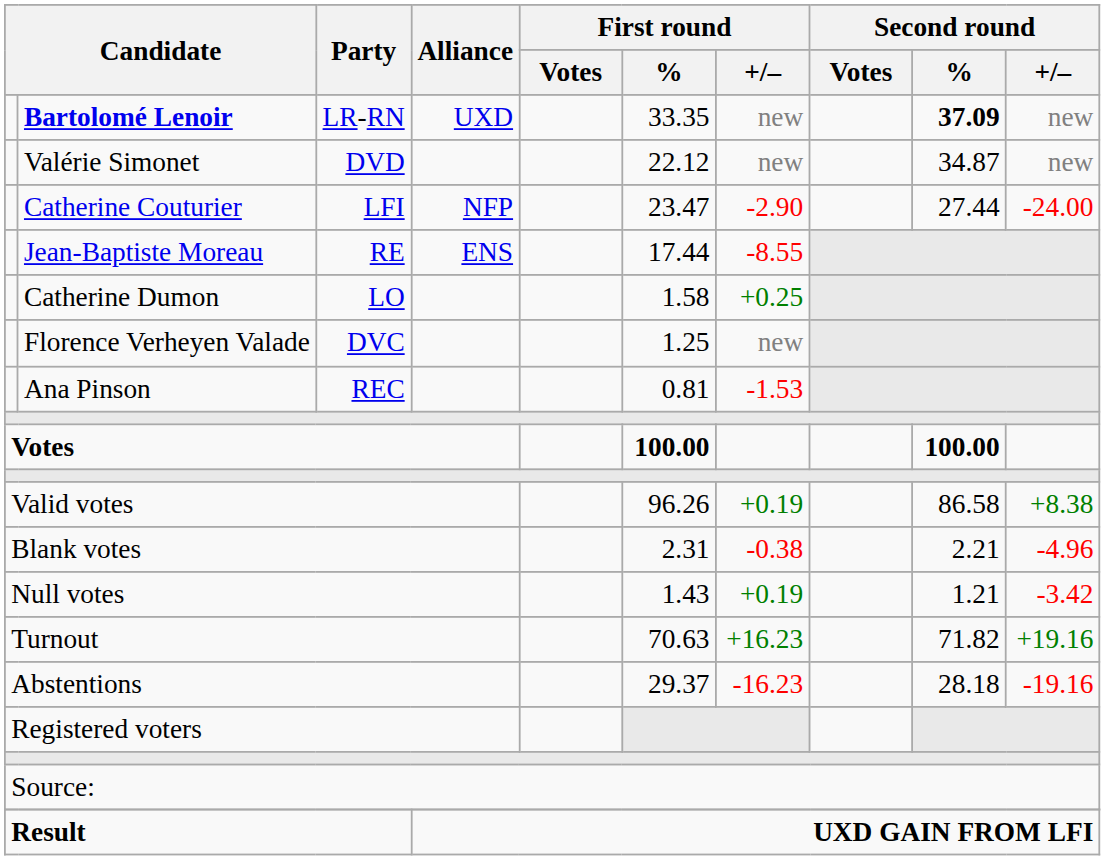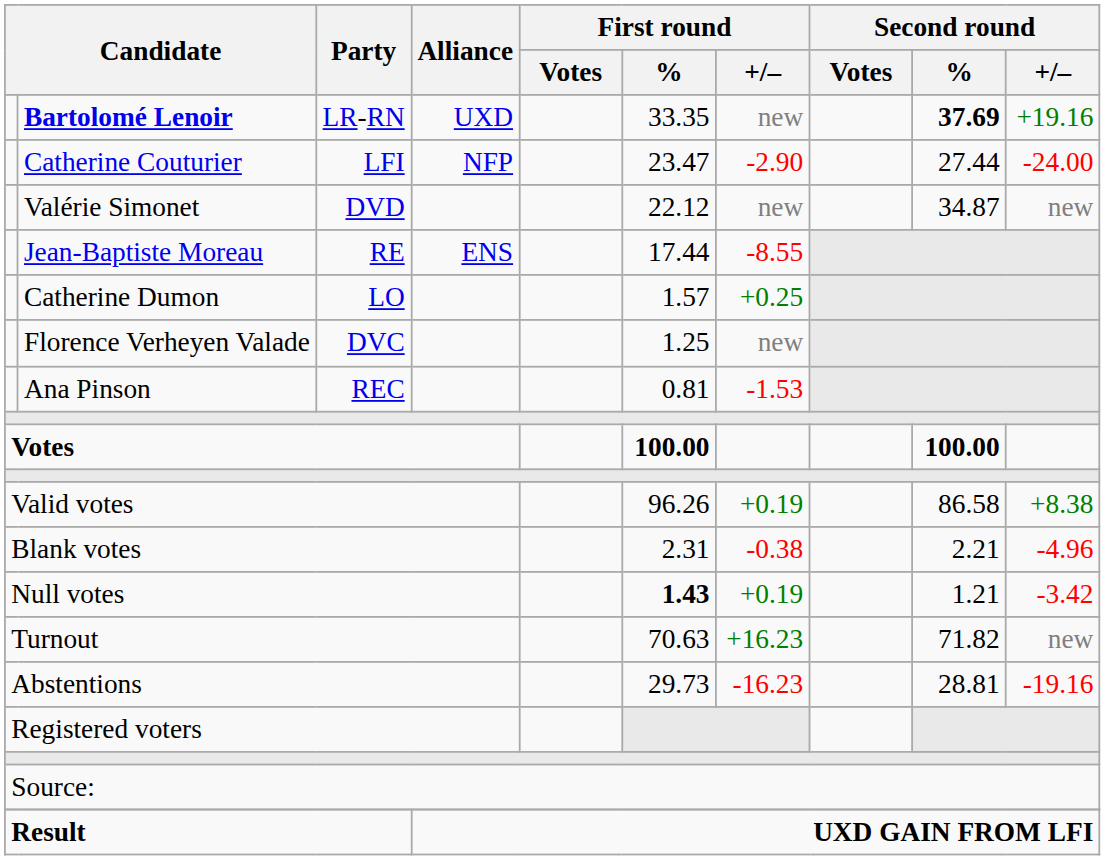(969, 117) 37.09 -> (969, 117) 37.69
(1071, 117) new -> (1055, 117) +19.16
rows swapped: (133, 207) <-> (112, 162)
(686, 297) 1.58 -> (686, 297) 1.57
(686, 594) normal -> (686, 594) bold
(1055, 639) +19.16 -> (1071, 639) new
(679, 684) 29.37 -> (679, 684) 29.73
(969, 684) 28.18 -> (969, 684) 28.81
